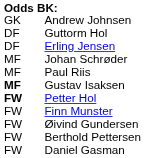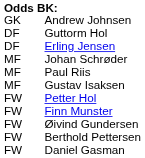(12, 85) bold -> (12, 85) normal
(13, 98) bold -> (13, 98) normal
